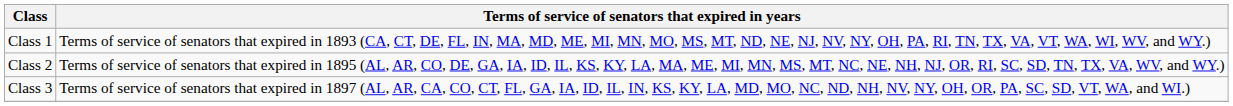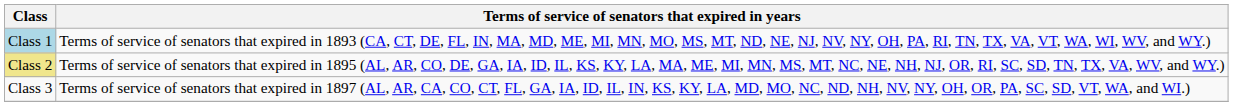(30, 40) no background -> (30, 40) lightblue background
(30, 64) no background -> (30, 64) khaki background
